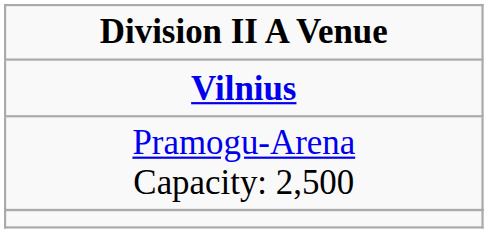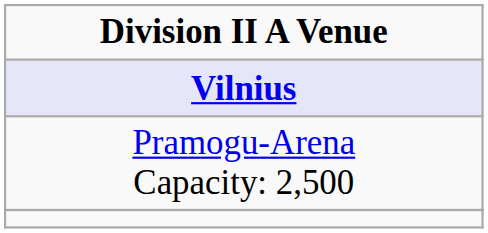(244, 87) no background -> (244, 87) lavender background
